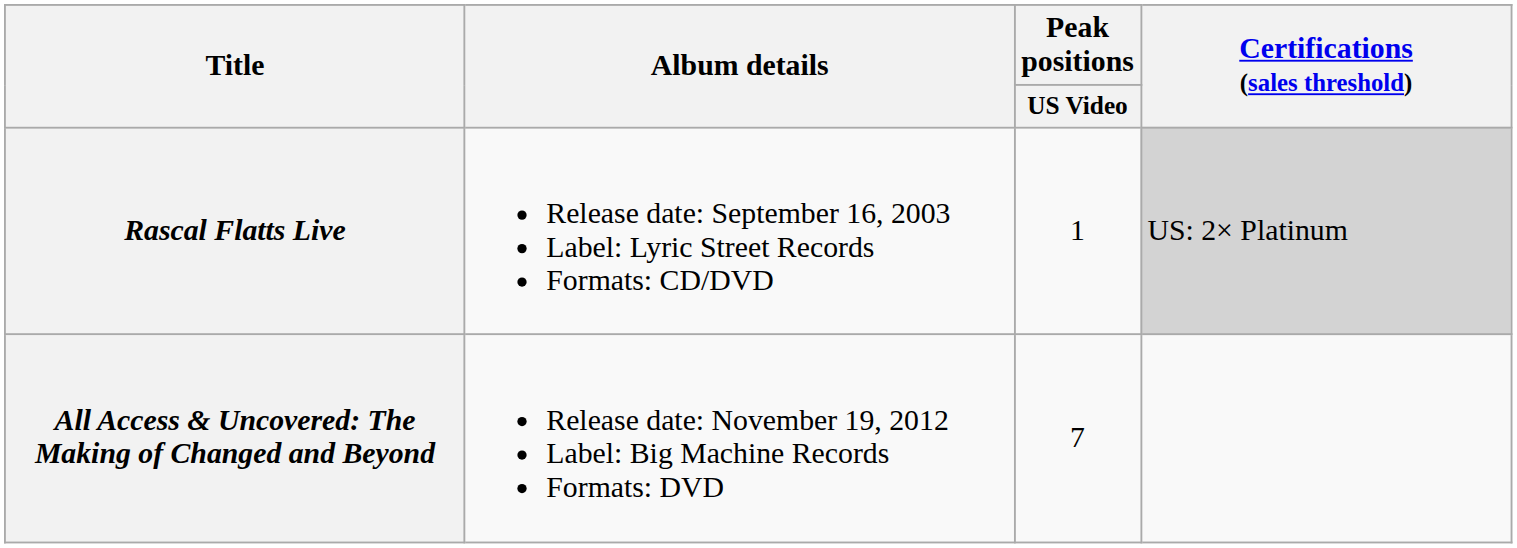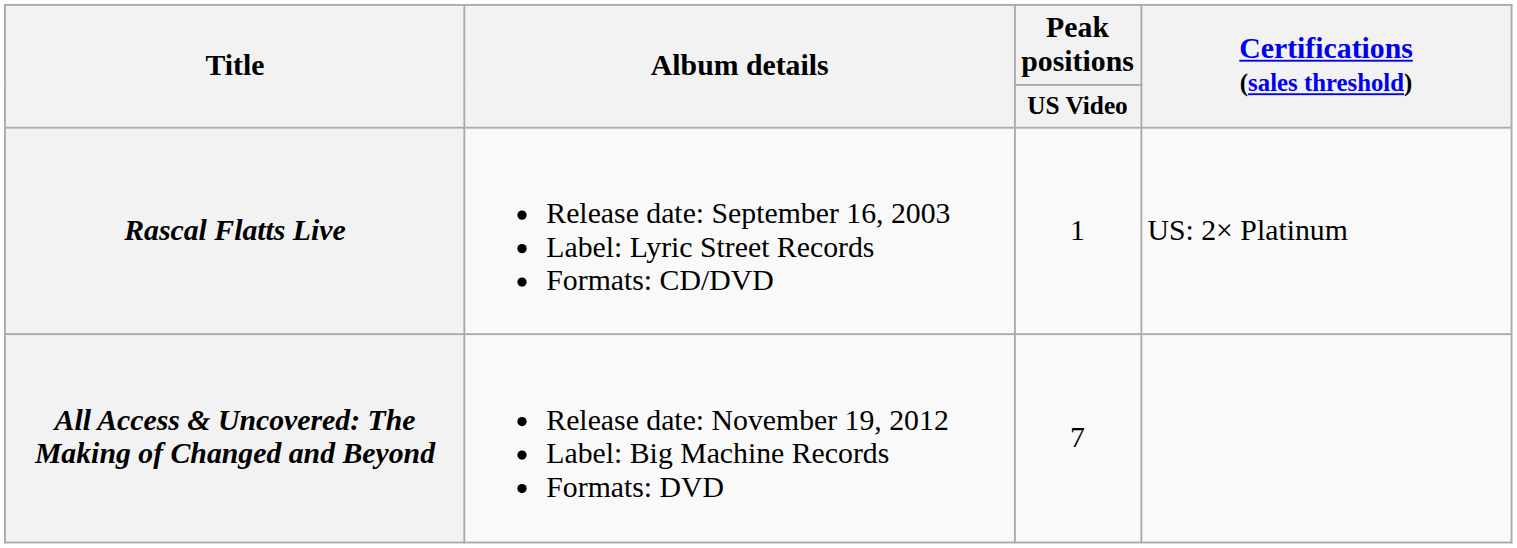(1248, 230) lightgrey background -> (1248, 230) no background
